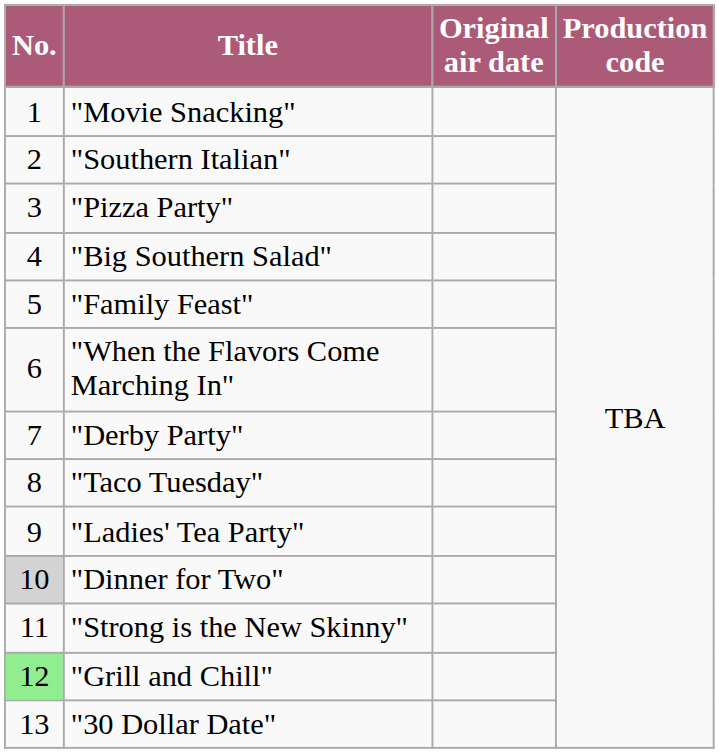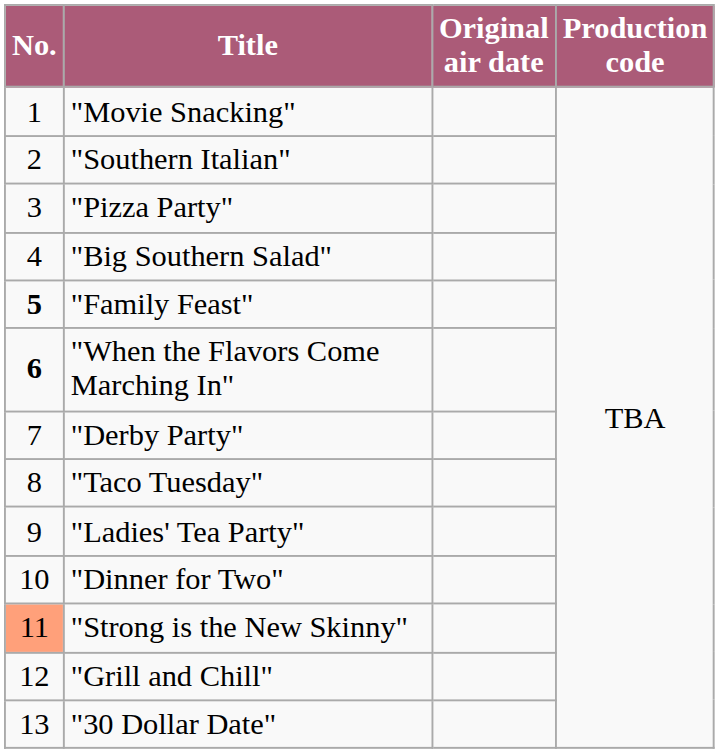(34, 303) normal -> (34, 303) bold
(34, 369) normal -> (34, 369) bold
(34, 579) lightgrey background -> (34, 579) no background
(34, 627) no background -> (34, 627) lightsalmon background
(34, 675) lightgreen background -> (34, 675) no background
